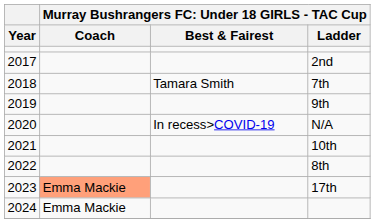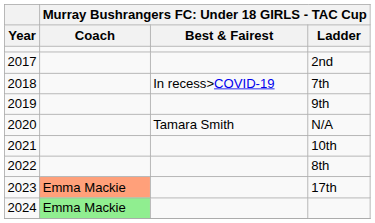(194, 83) Tamara Smith -> (214, 83) In recess>COVID-19
(214, 124) In recess>COVID-19 -> (194, 124) Tamara Smith
(84, 208) no background -> (84, 208) lightgreen background
